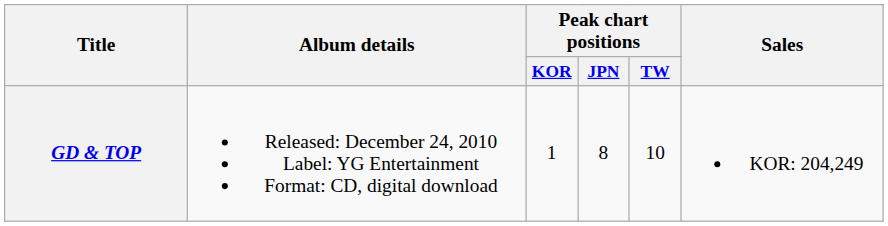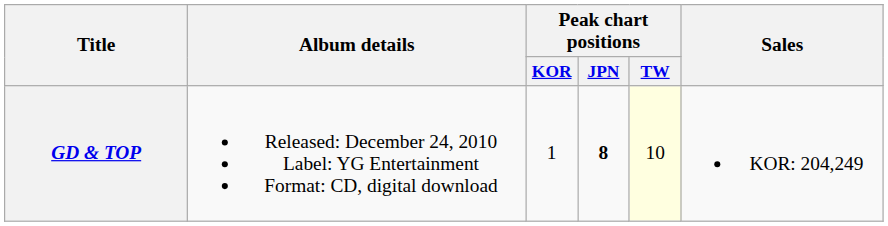(603, 153) normal -> (603, 153) bold
(655, 153) no background -> (655, 153) lightyellow background
